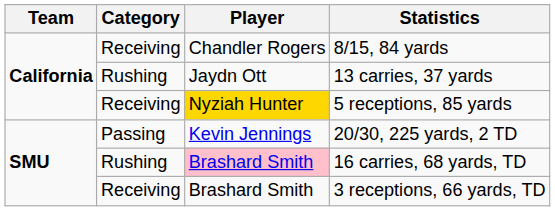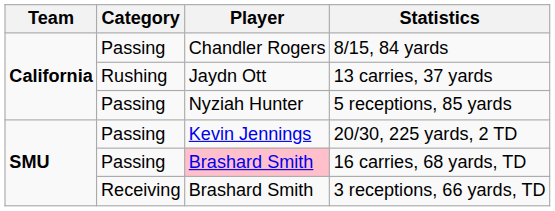(141, 47) Receiving -> (133, 47) Passing
(141, 104) Receiving -> (133, 104) Passing
(246, 104) gold background -> (246, 104) no background
(134, 162) Rushing -> (133, 162) Passing
